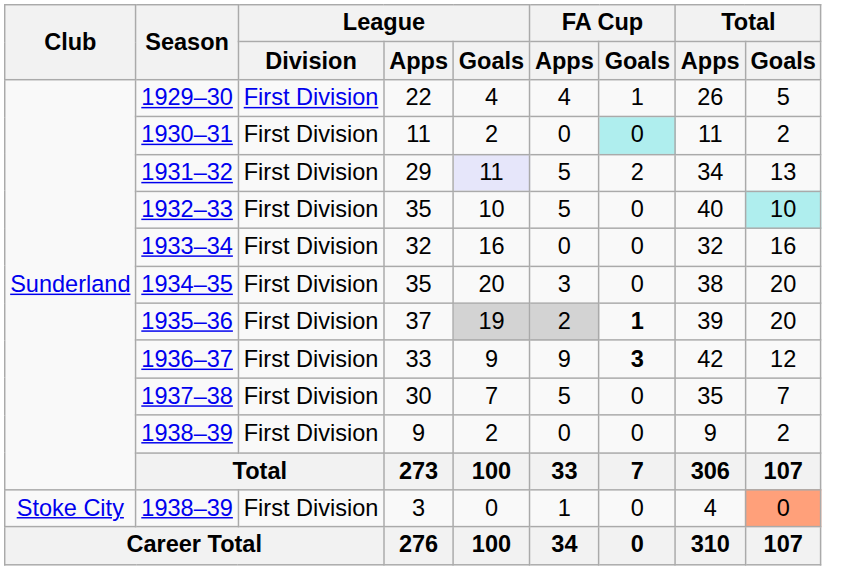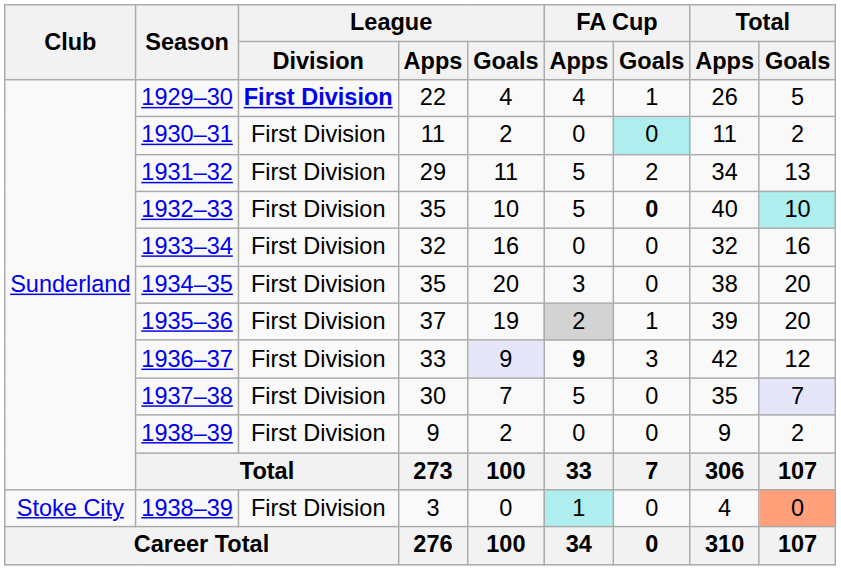(311, 97) normal -> (318, 97) bold
(491, 172) lavender background -> (506, 172) no background
(637, 209) normal -> (652, 209) bold
(491, 321) lightgrey background -> (506, 321) no background
(637, 321) bold -> (652, 321) normal
(491, 358) no background -> (506, 358) lavender background
(564, 358) normal -> (579, 358) bold
(637, 358) bold -> (652, 358) normal
(783, 396) no background -> (798, 396) lavender background
(564, 508) no background -> (579, 508) paleturquoise background
